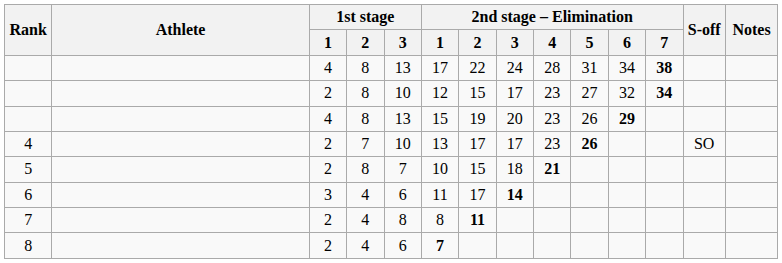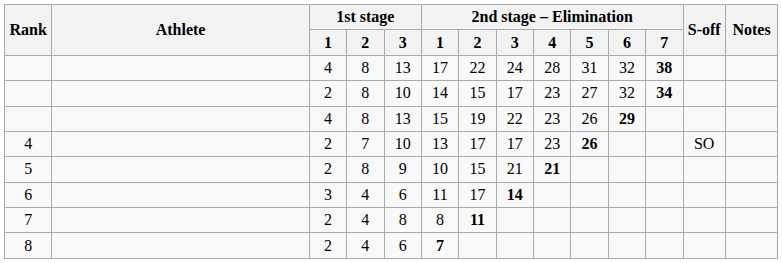(627, 67) 34 -> (627, 67) 32
(440, 93) 12 -> (440, 93) 14
(515, 118) 20 -> (515, 118) 22
(403, 169) 7 -> (403, 169) 9
(515, 169) 18 -> (515, 169) 21
